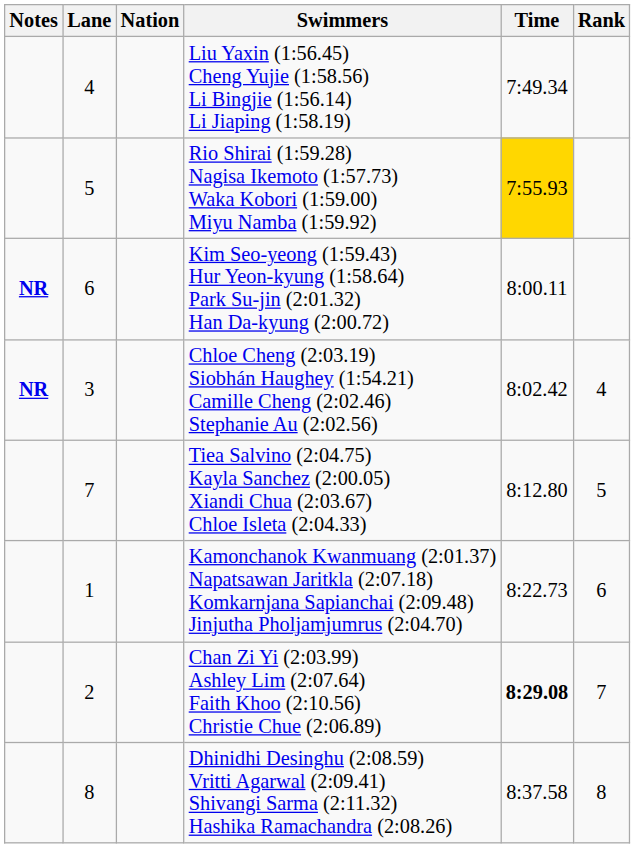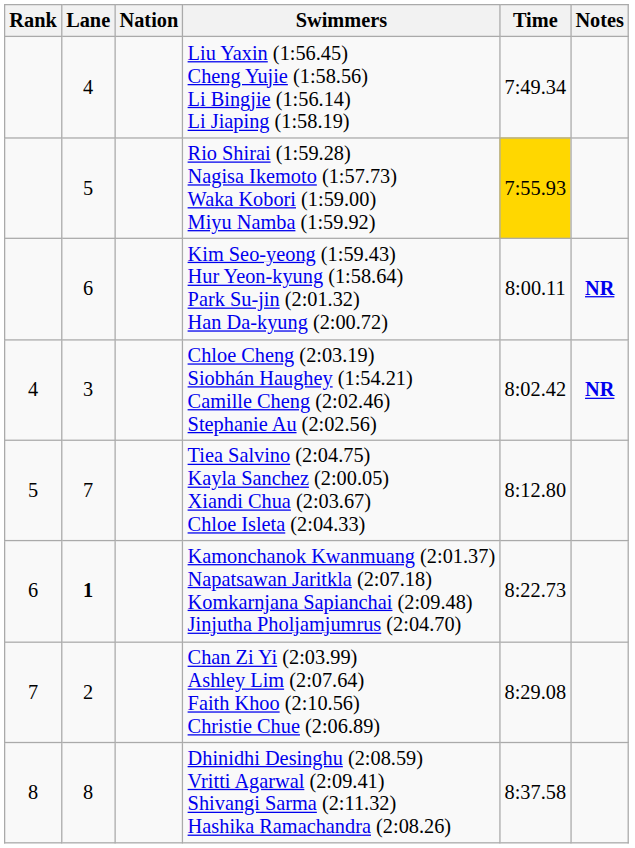columns swapped: (601, 20) <-> (34, 20)
(89, 591) normal -> (88, 591) bold
(537, 691) bold -> (535, 691) normal
